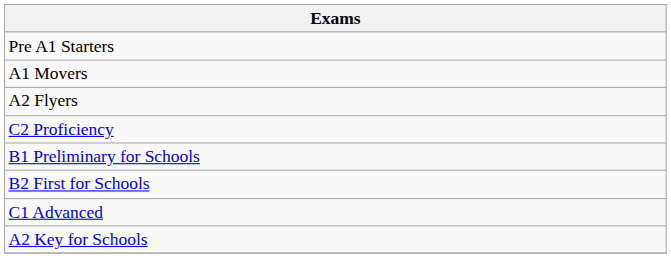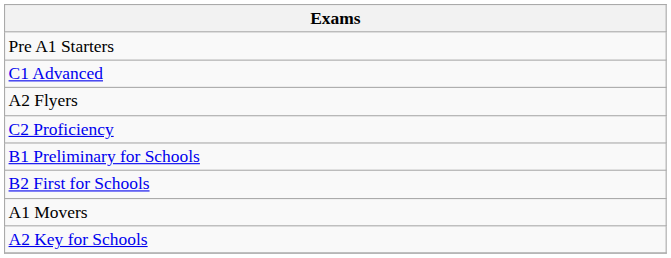(48, 73) A1 Movers -> (56, 73) C1 Advanced
(56, 211) C1 Advanced -> (48, 211) A1 Movers
